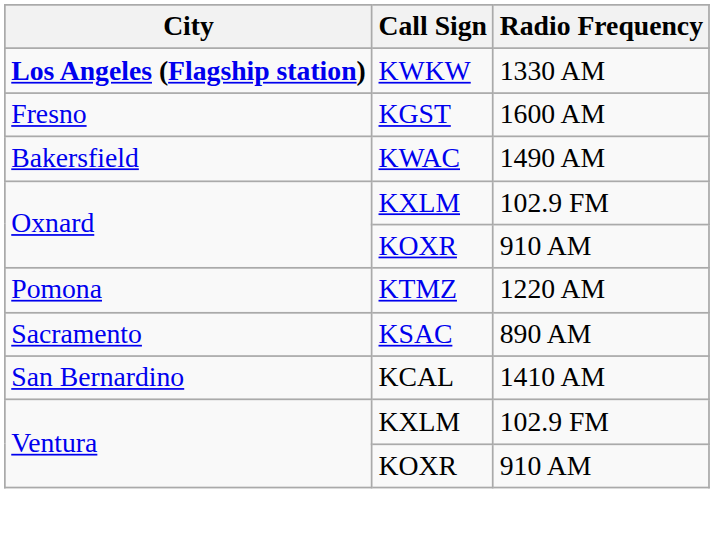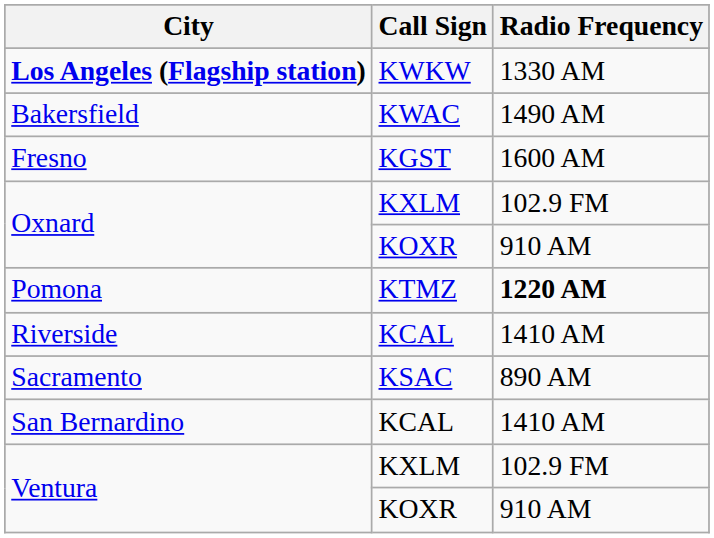rows swapped: (75, 158) <-> (49, 114)
(552, 289) normal -> (553, 289) bold
+ row: (64, 333)
